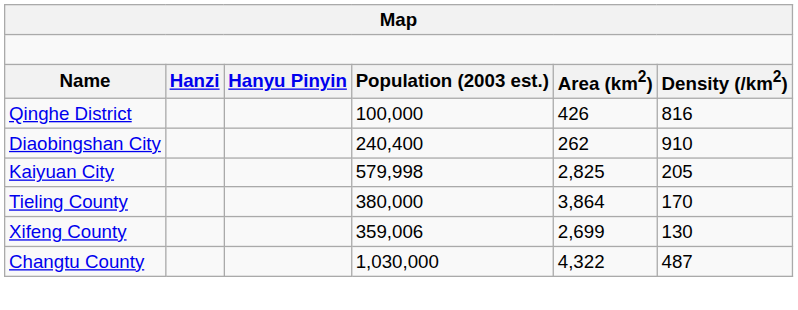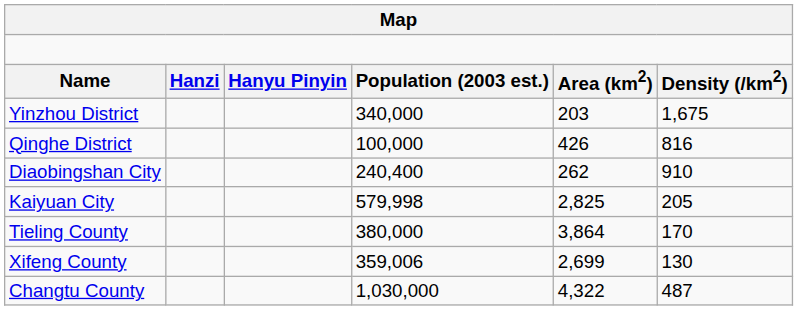+ row: (74, 113)
